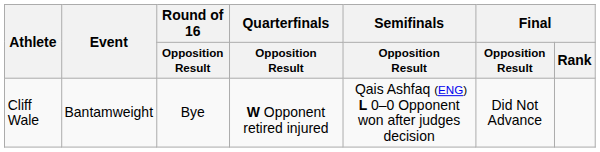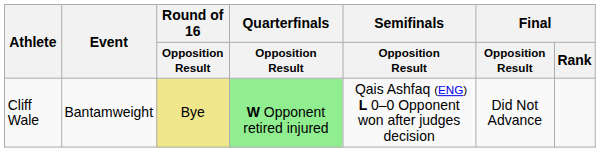(193, 113) no background -> (193, 113) khaki background
(286, 121) no background -> (286, 121) lightgreen background
